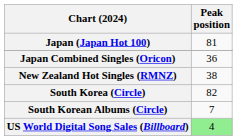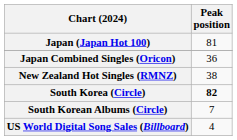(212, 93) normal -> (212, 93) bold
(212, 127) lightgreen background -> (212, 127) no background
